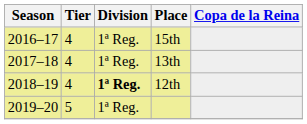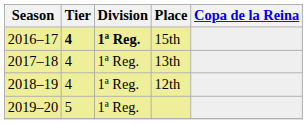(68, 38) normal -> (68, 38) bold
(118, 38) normal -> (119, 38) bold
(119, 84) bold -> (118, 84) normal
